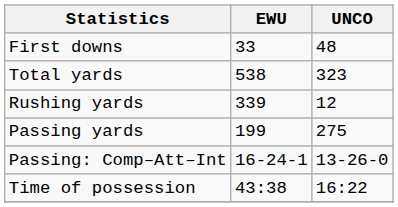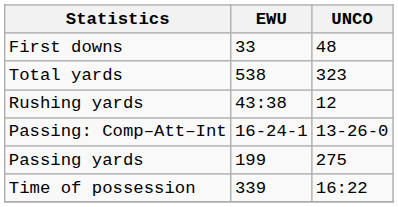(250, 104) 339 -> (261, 104) 43:38
rows swapped: (76, 132) <-> (118, 160)
(261, 188) 43:38 -> (250, 188) 339
